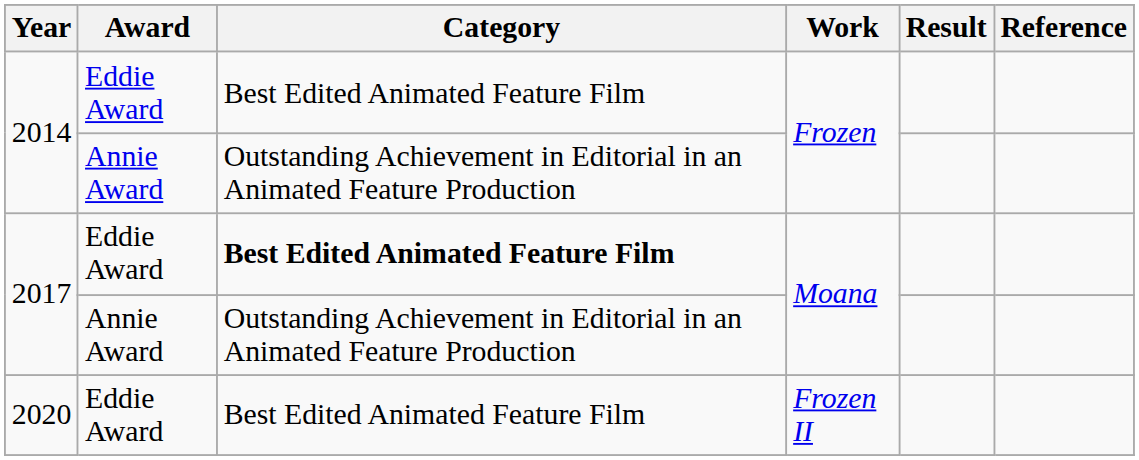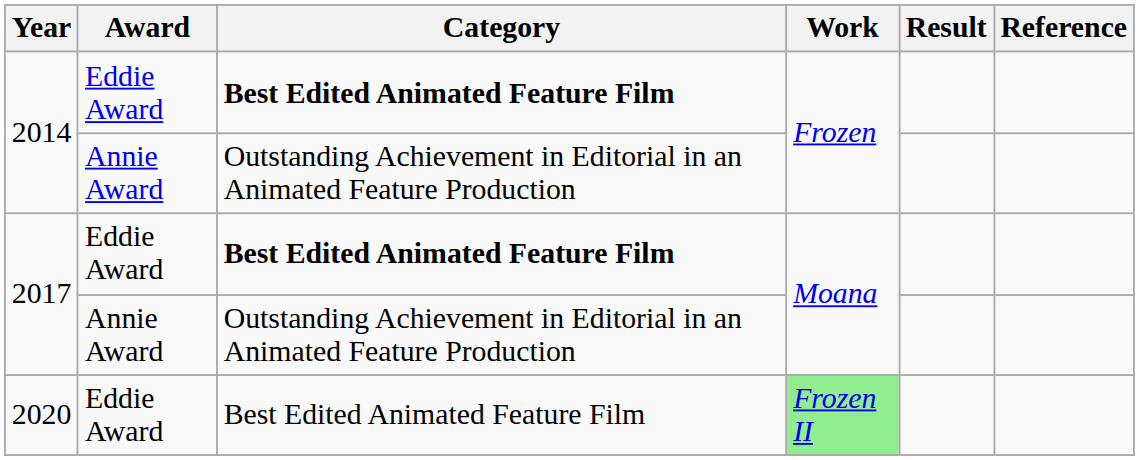(434, 92) normal -> (449, 92) bold
(835, 414) no background -> (835, 414) lightgreen background
